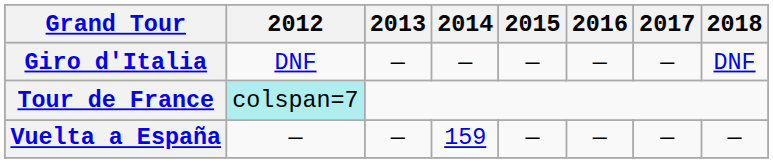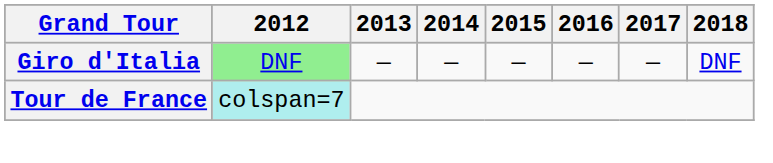(295, 62) no background -> (281, 62) lightgreen background
- row: (116, 138)
